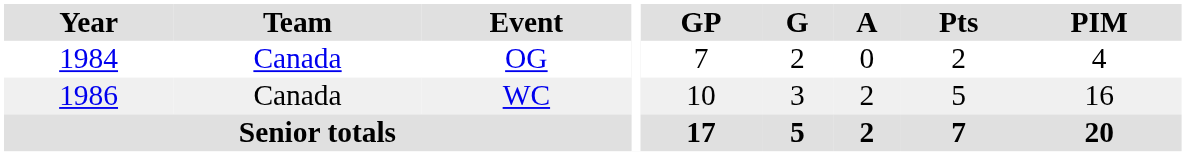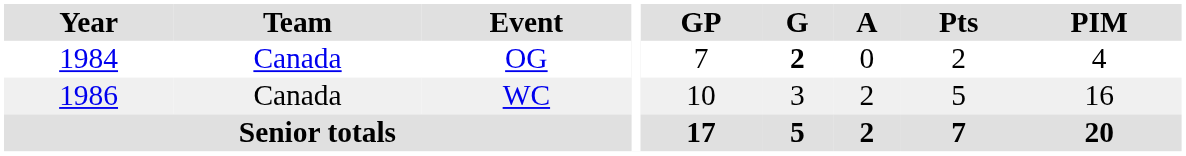(797, 58) normal -> (797, 58) bold
